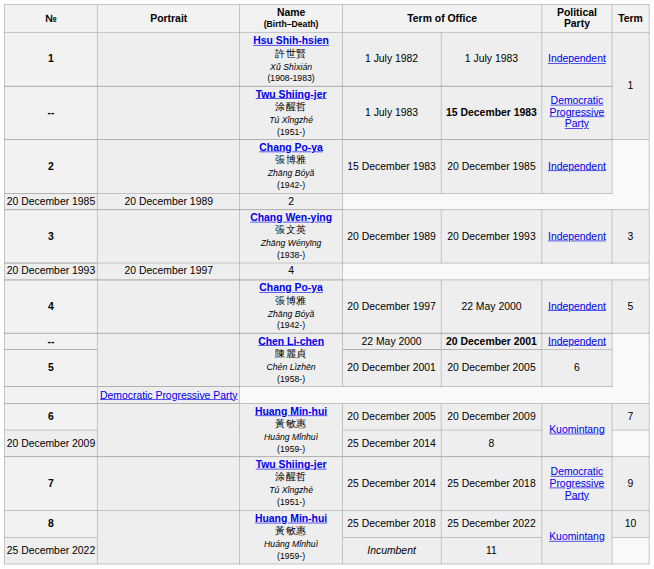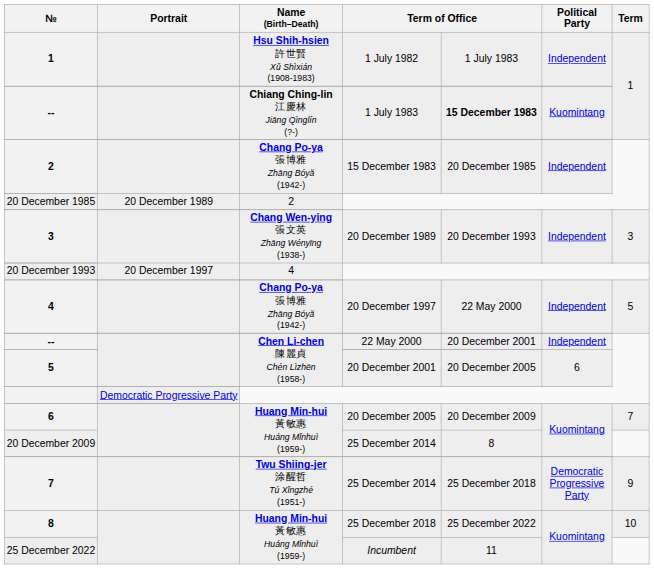(291, 113) Twu Shiing-jer 涂醒哲 Tú Xǐngzhé (1951-) -> (291, 113) Chiang Ching-lin 江慶林 Jiāng Qìnglín (?-)
(577, 113) Democratic Progressive Party -> (577, 113) Kuomintang
(491, 341) bold -> (491, 341) normal
